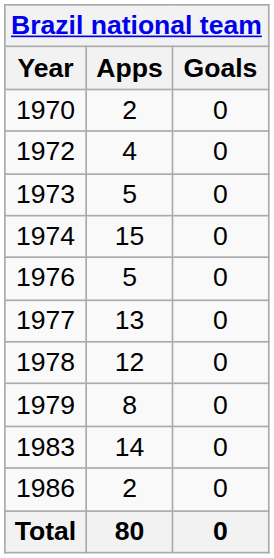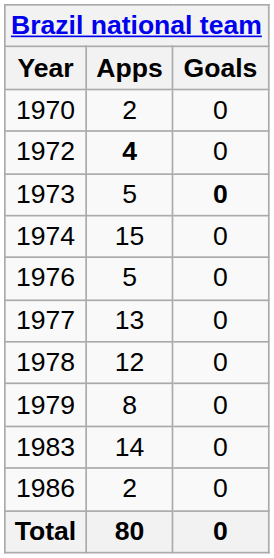(130, 151) normal -> (130, 151) bold
(220, 194) normal -> (220, 194) bold
